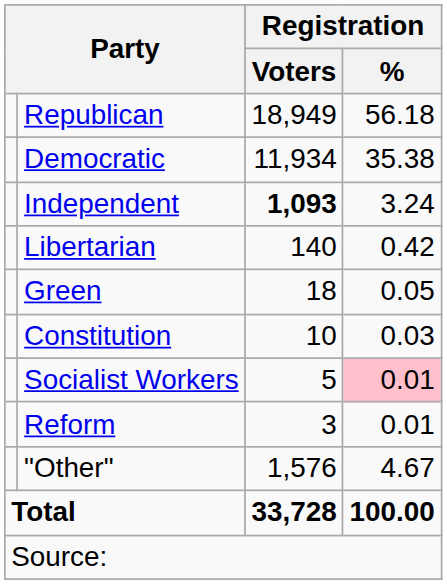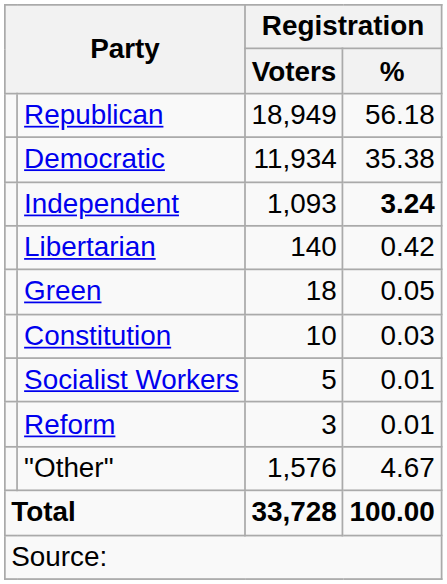(302, 203) bold -> (302, 203) normal
(408, 203) normal -> (408, 203) bold
(408, 379) pink background -> (408, 379) no background
